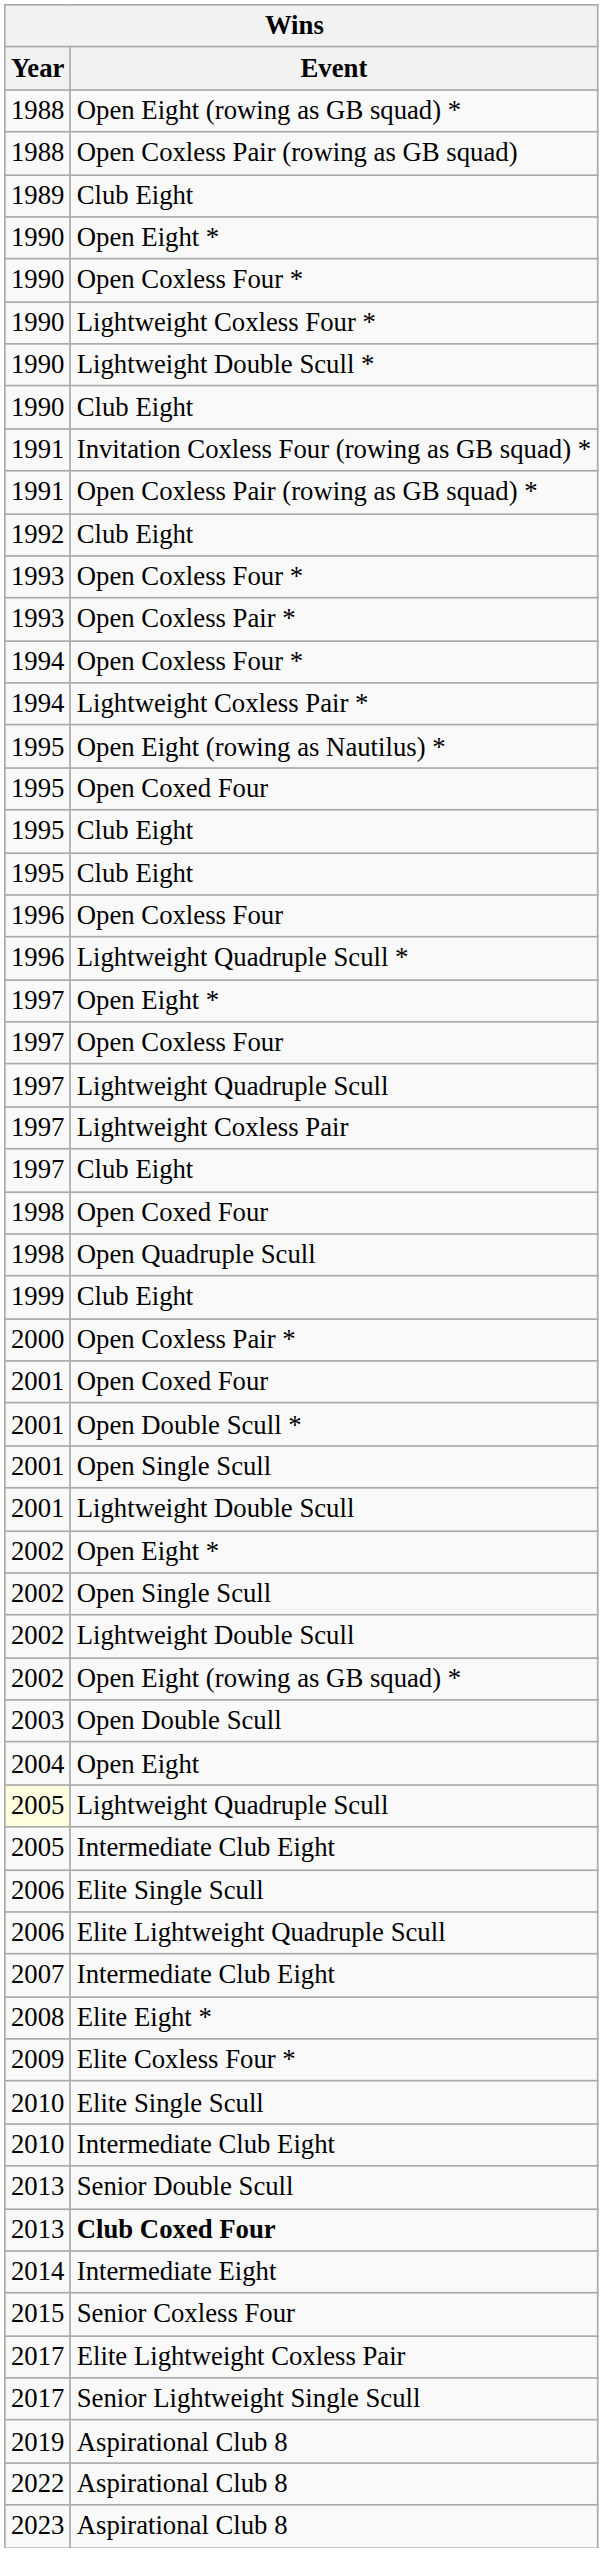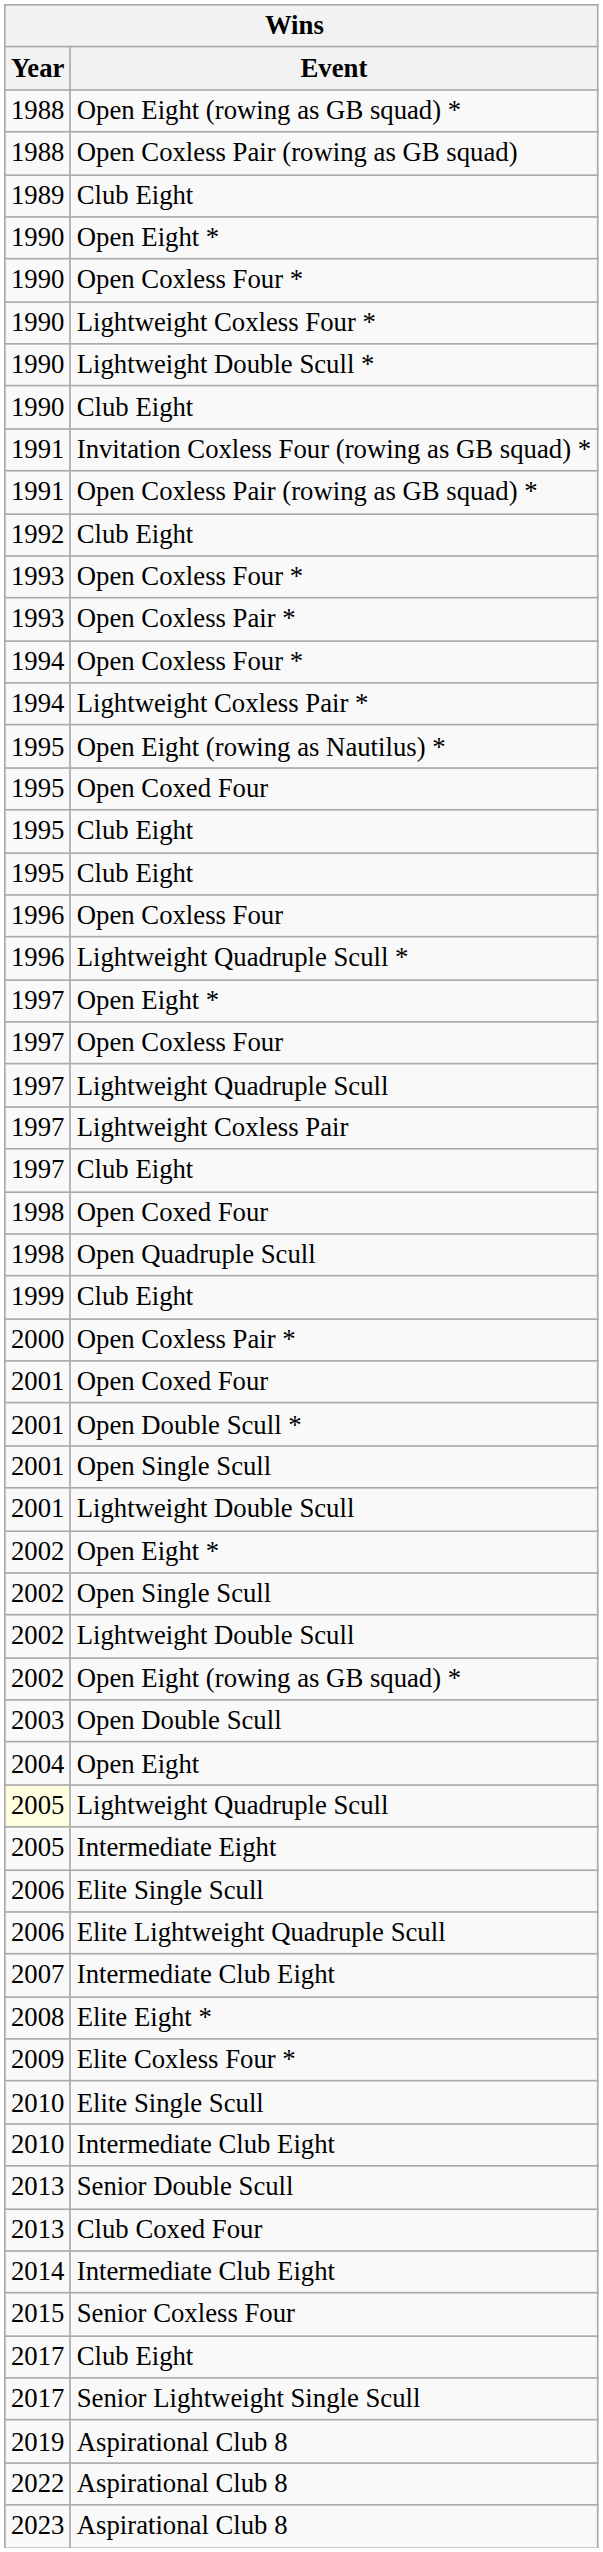(206, 1847) Intermediate Club Eight -> (177, 1847) Intermediate Eight
(176, 2229) bold -> (170, 2229) normal
(177, 2271) Intermediate Eight -> (206, 2271) Intermediate Club Eight
(241, 2356) Elite Lightweight Coxless Pair -> (135, 2356) Club Eight
